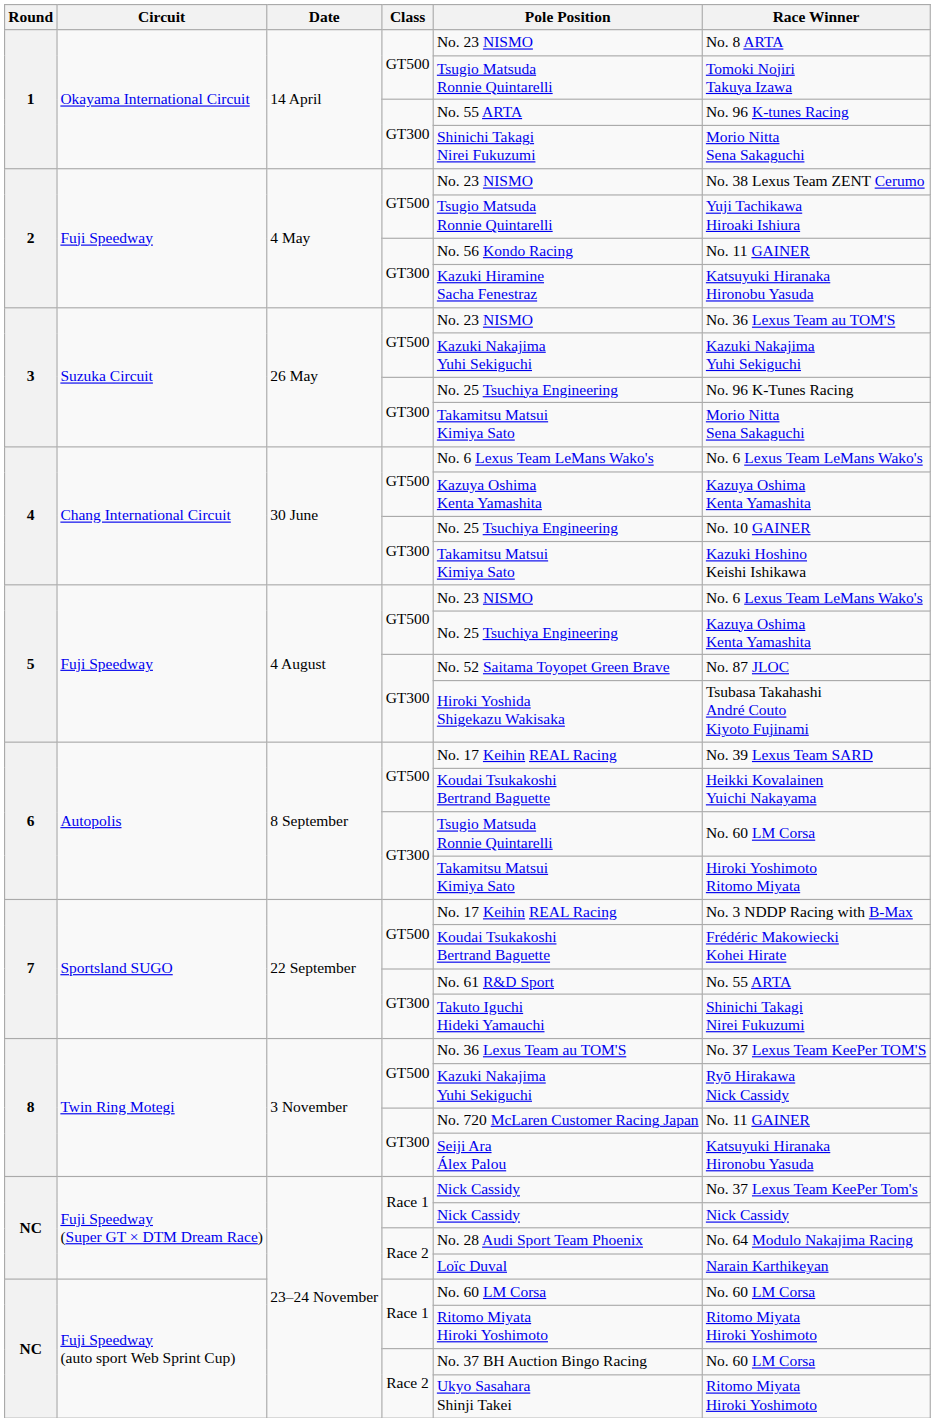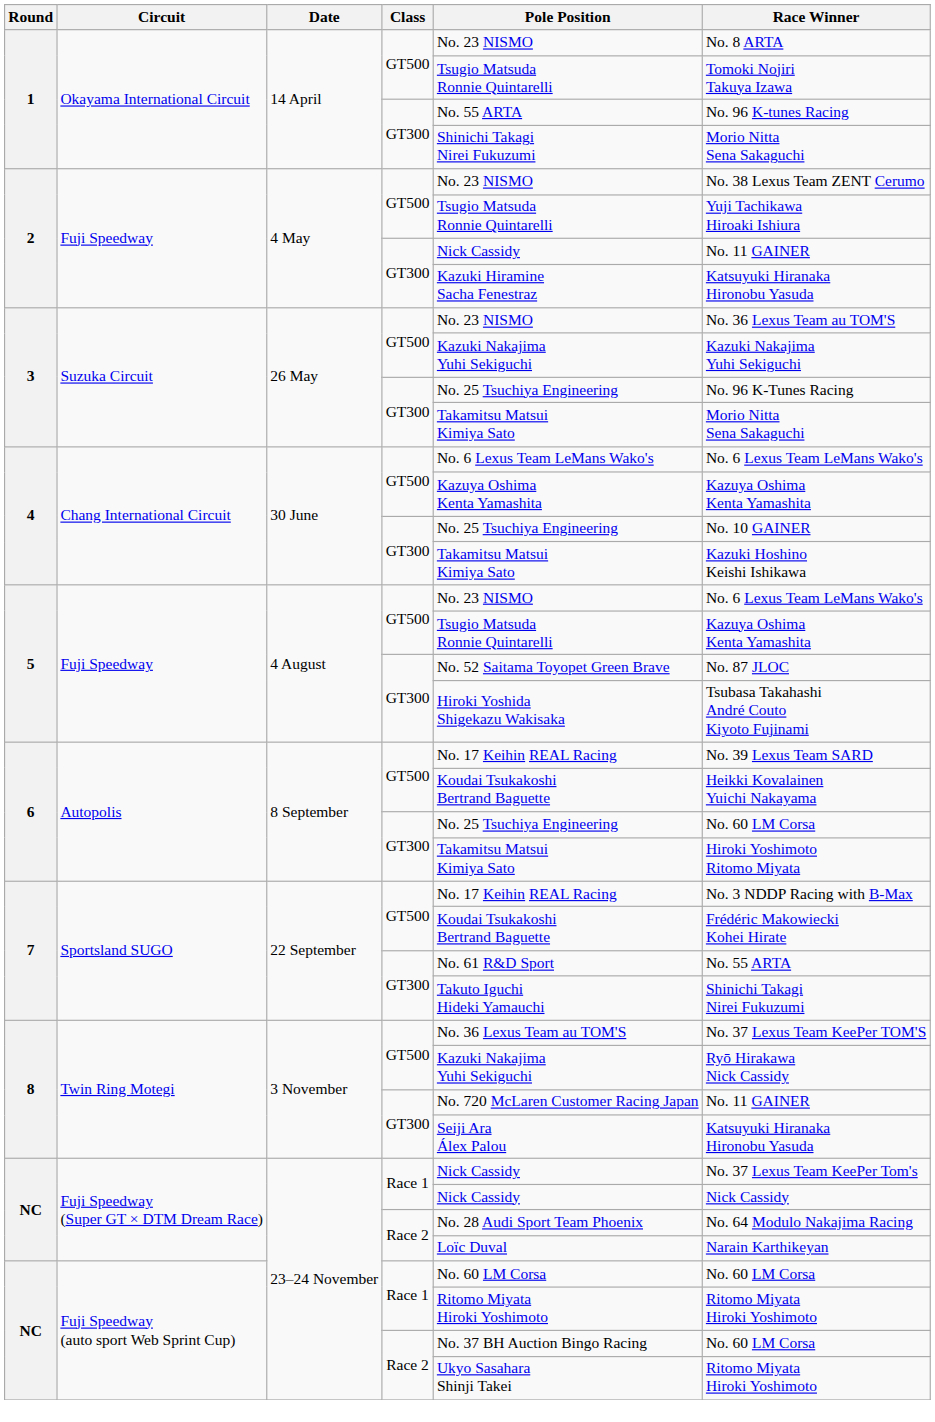(505, 250) No. 56 Kondo Racing -> (478, 250) Nick Cassidy
(527, 632) No. 25 Tsuchiya Engineering -> (495, 632) Tsugio Matsuda Ronnie Quintarelli
(495, 833) Tsugio Matsuda Ronnie Quintarelli -> (527, 824) No. 25 Tsuchiya Engineering
